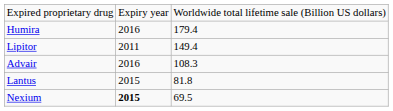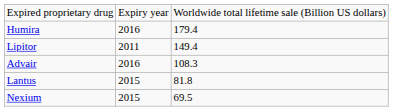(129, 98) bold -> (129, 98) normal
